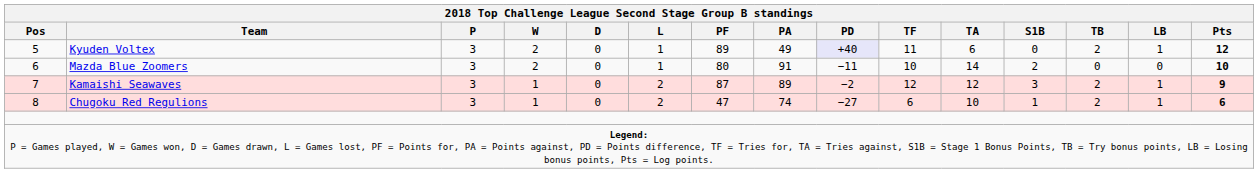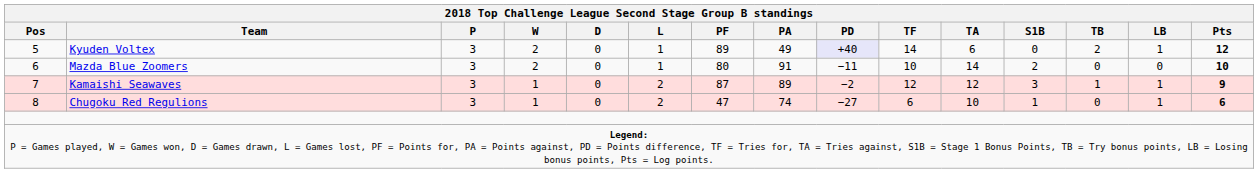(910, 49) 11 -> (910, 49) 14
(1097, 85) 2 -> (1097, 85) 1
(1097, 102) 2 -> (1097, 102) 0
